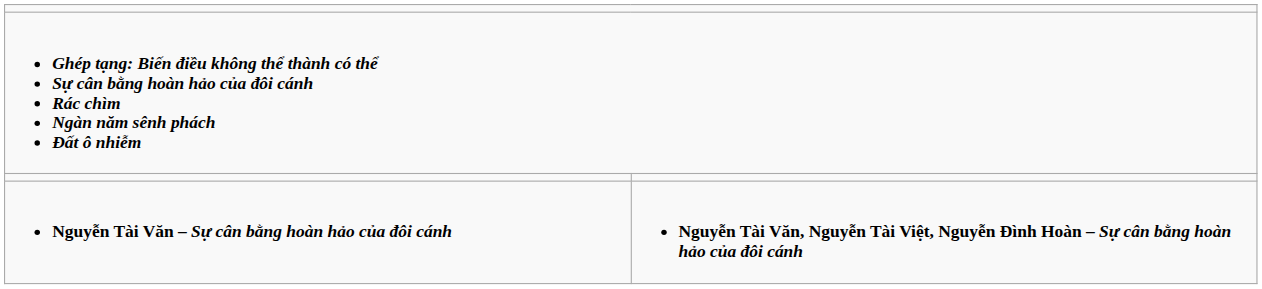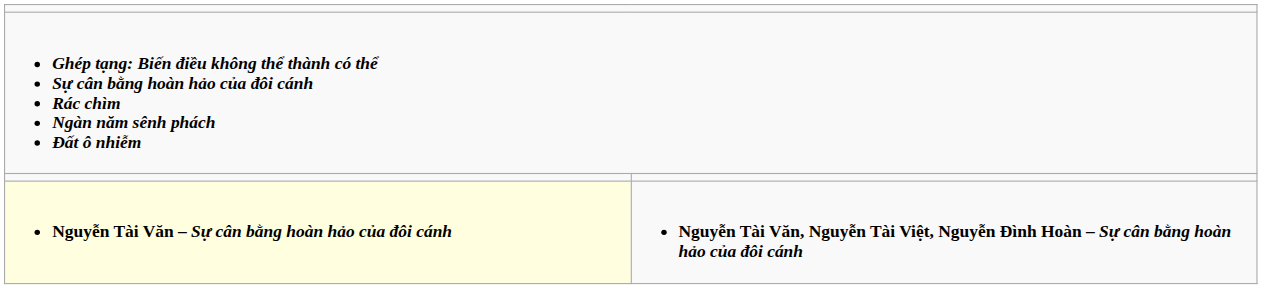(318, 232) no background -> (318, 232) lightyellow background
